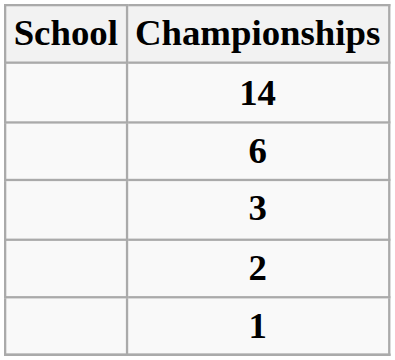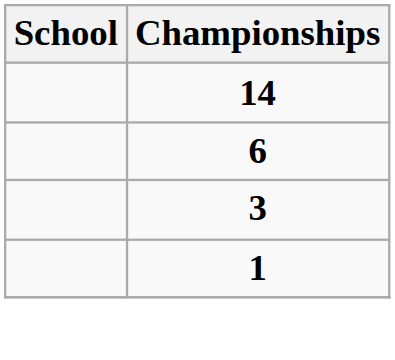- row: (258, 267)
